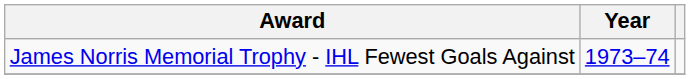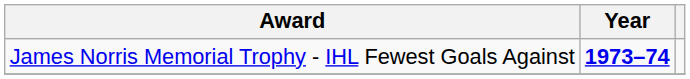(627, 56) normal -> (627, 56) bold
